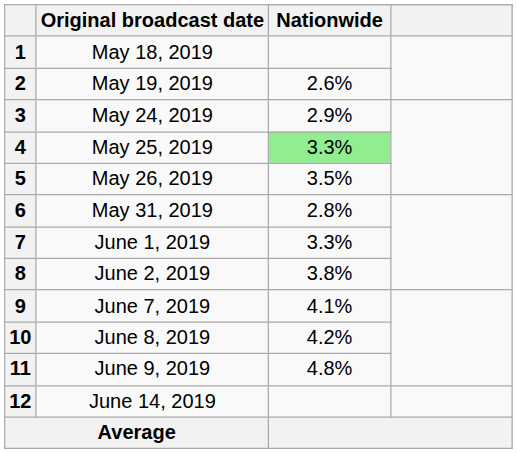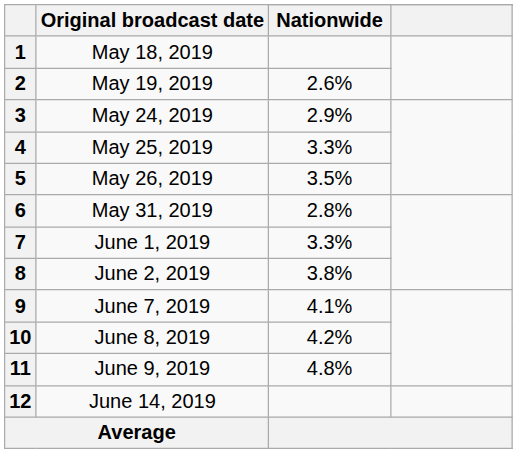(330, 147) lightgreen background -> (330, 147) no background
